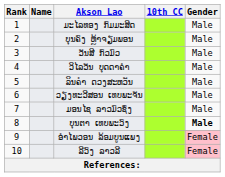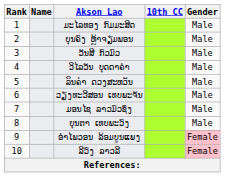(202, 123) bold -> (202, 123) normal
